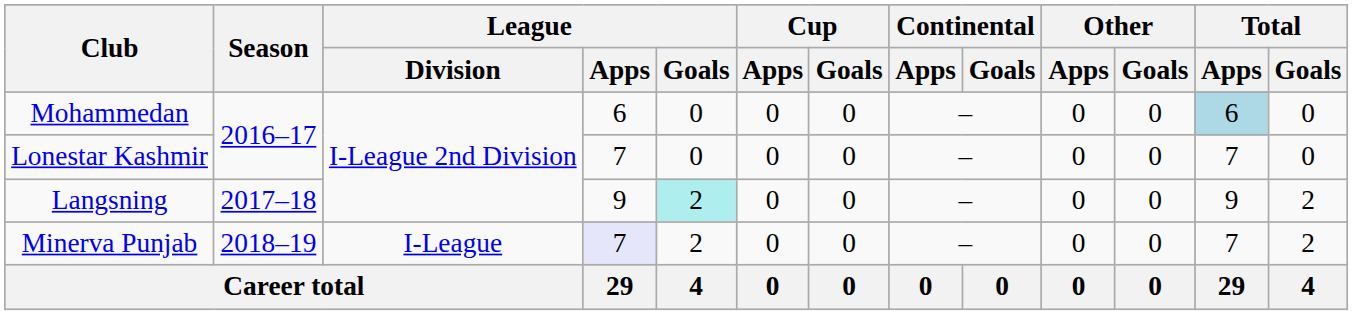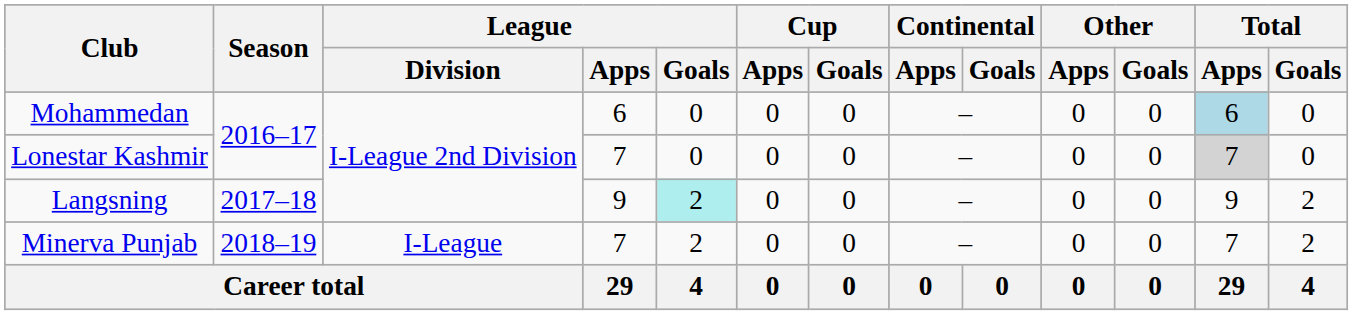(1232, 156) no background -> (1232, 156) lightgrey background
(620, 243) lavender background -> (620, 243) no background
